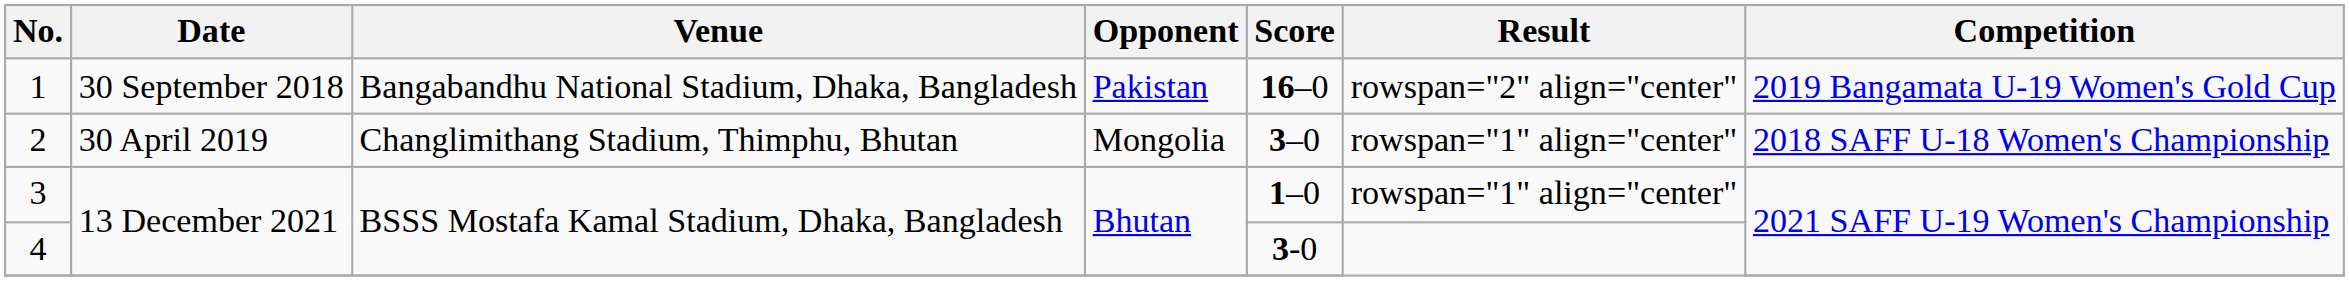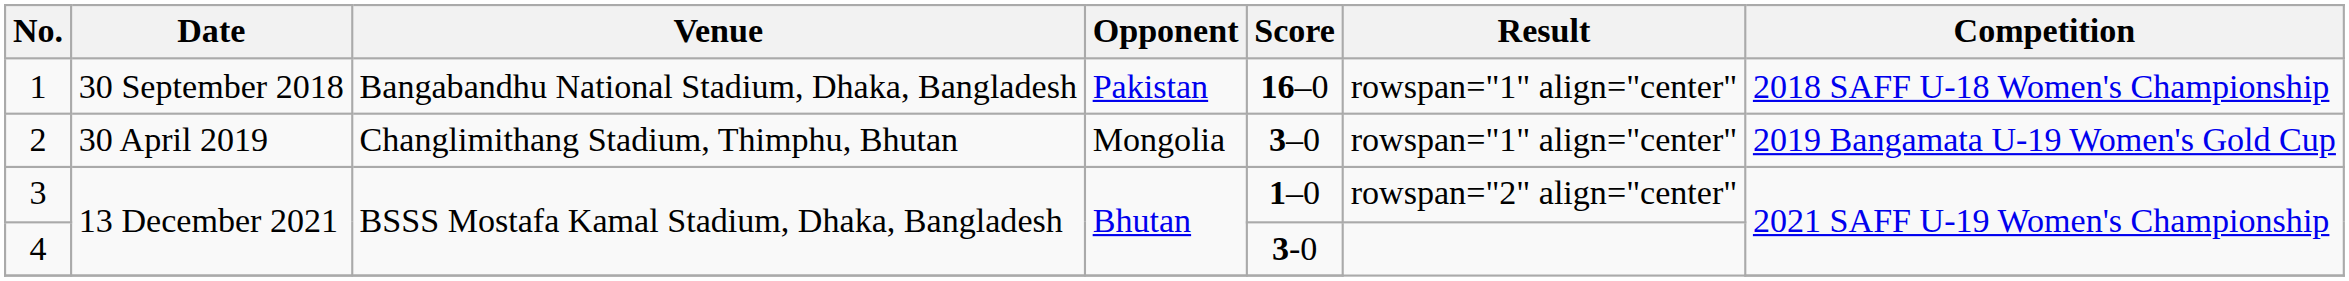(1544, 85) rowspan="2" align="center" -> (1544, 85) rowspan="1" align="center"
(2044, 85) 2019 Bangamata U-19 Women's Gold Cup -> (2041, 85) 2018 SAFF U-18 Women's Championship
(2041, 139) 2018 SAFF U-18 Women's Championship -> (2044, 139) 2019 Bangamata U-19 Women's Gold Cup
(1544, 193) rowspan="1" align="center" -> (1544, 193) rowspan="2" align="center"
